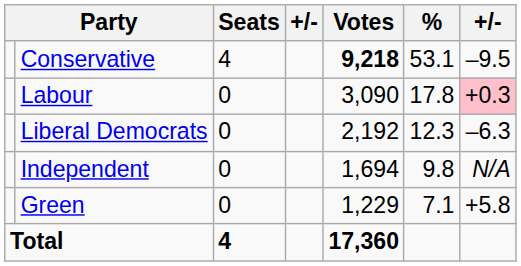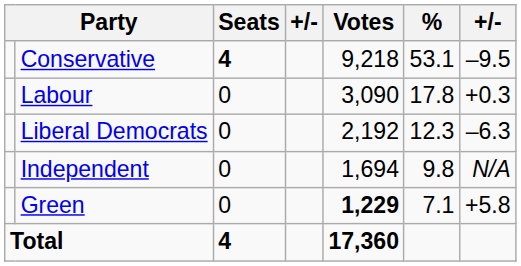(225, 59) normal -> (225, 59) bold
(370, 59) bold -> (370, 59) normal
(488, 95) pink background -> (488, 95) no background
(370, 205) normal -> (370, 205) bold
